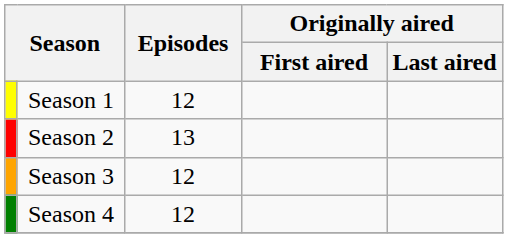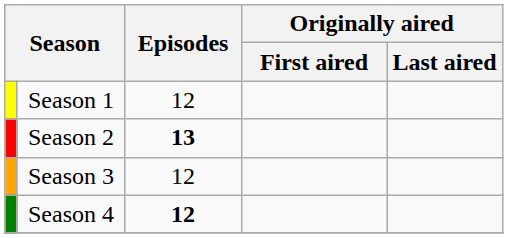(183, 137) normal -> (183, 137) bold
(183, 213) normal -> (183, 213) bold
